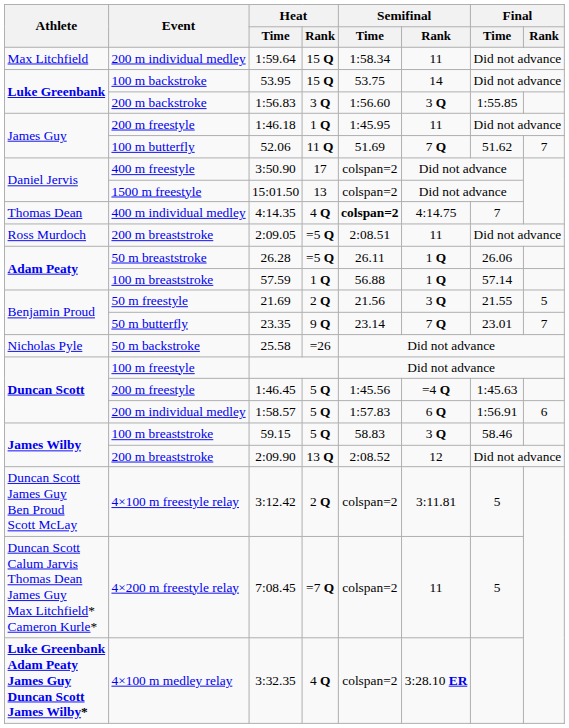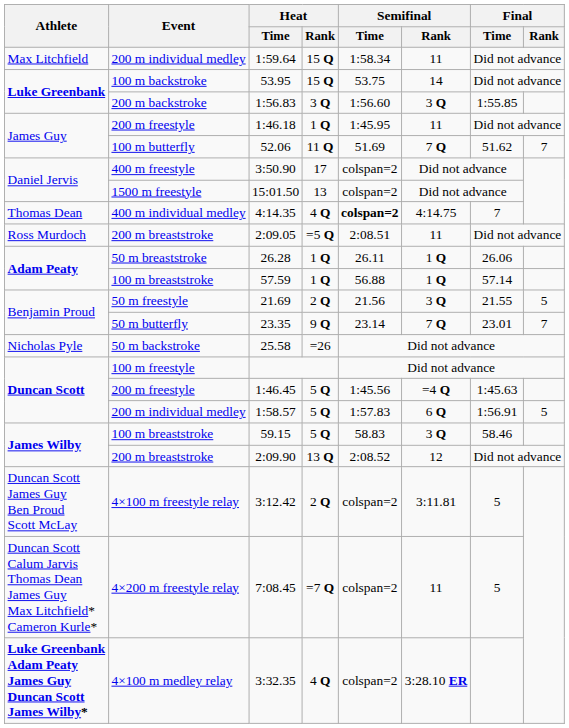(320, 257) =5 Q -> (320, 257) 1 Q
(544, 412) 6 -> (544, 412) 5
